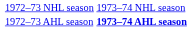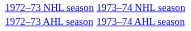(142, 21) bold -> (141, 21) normal
